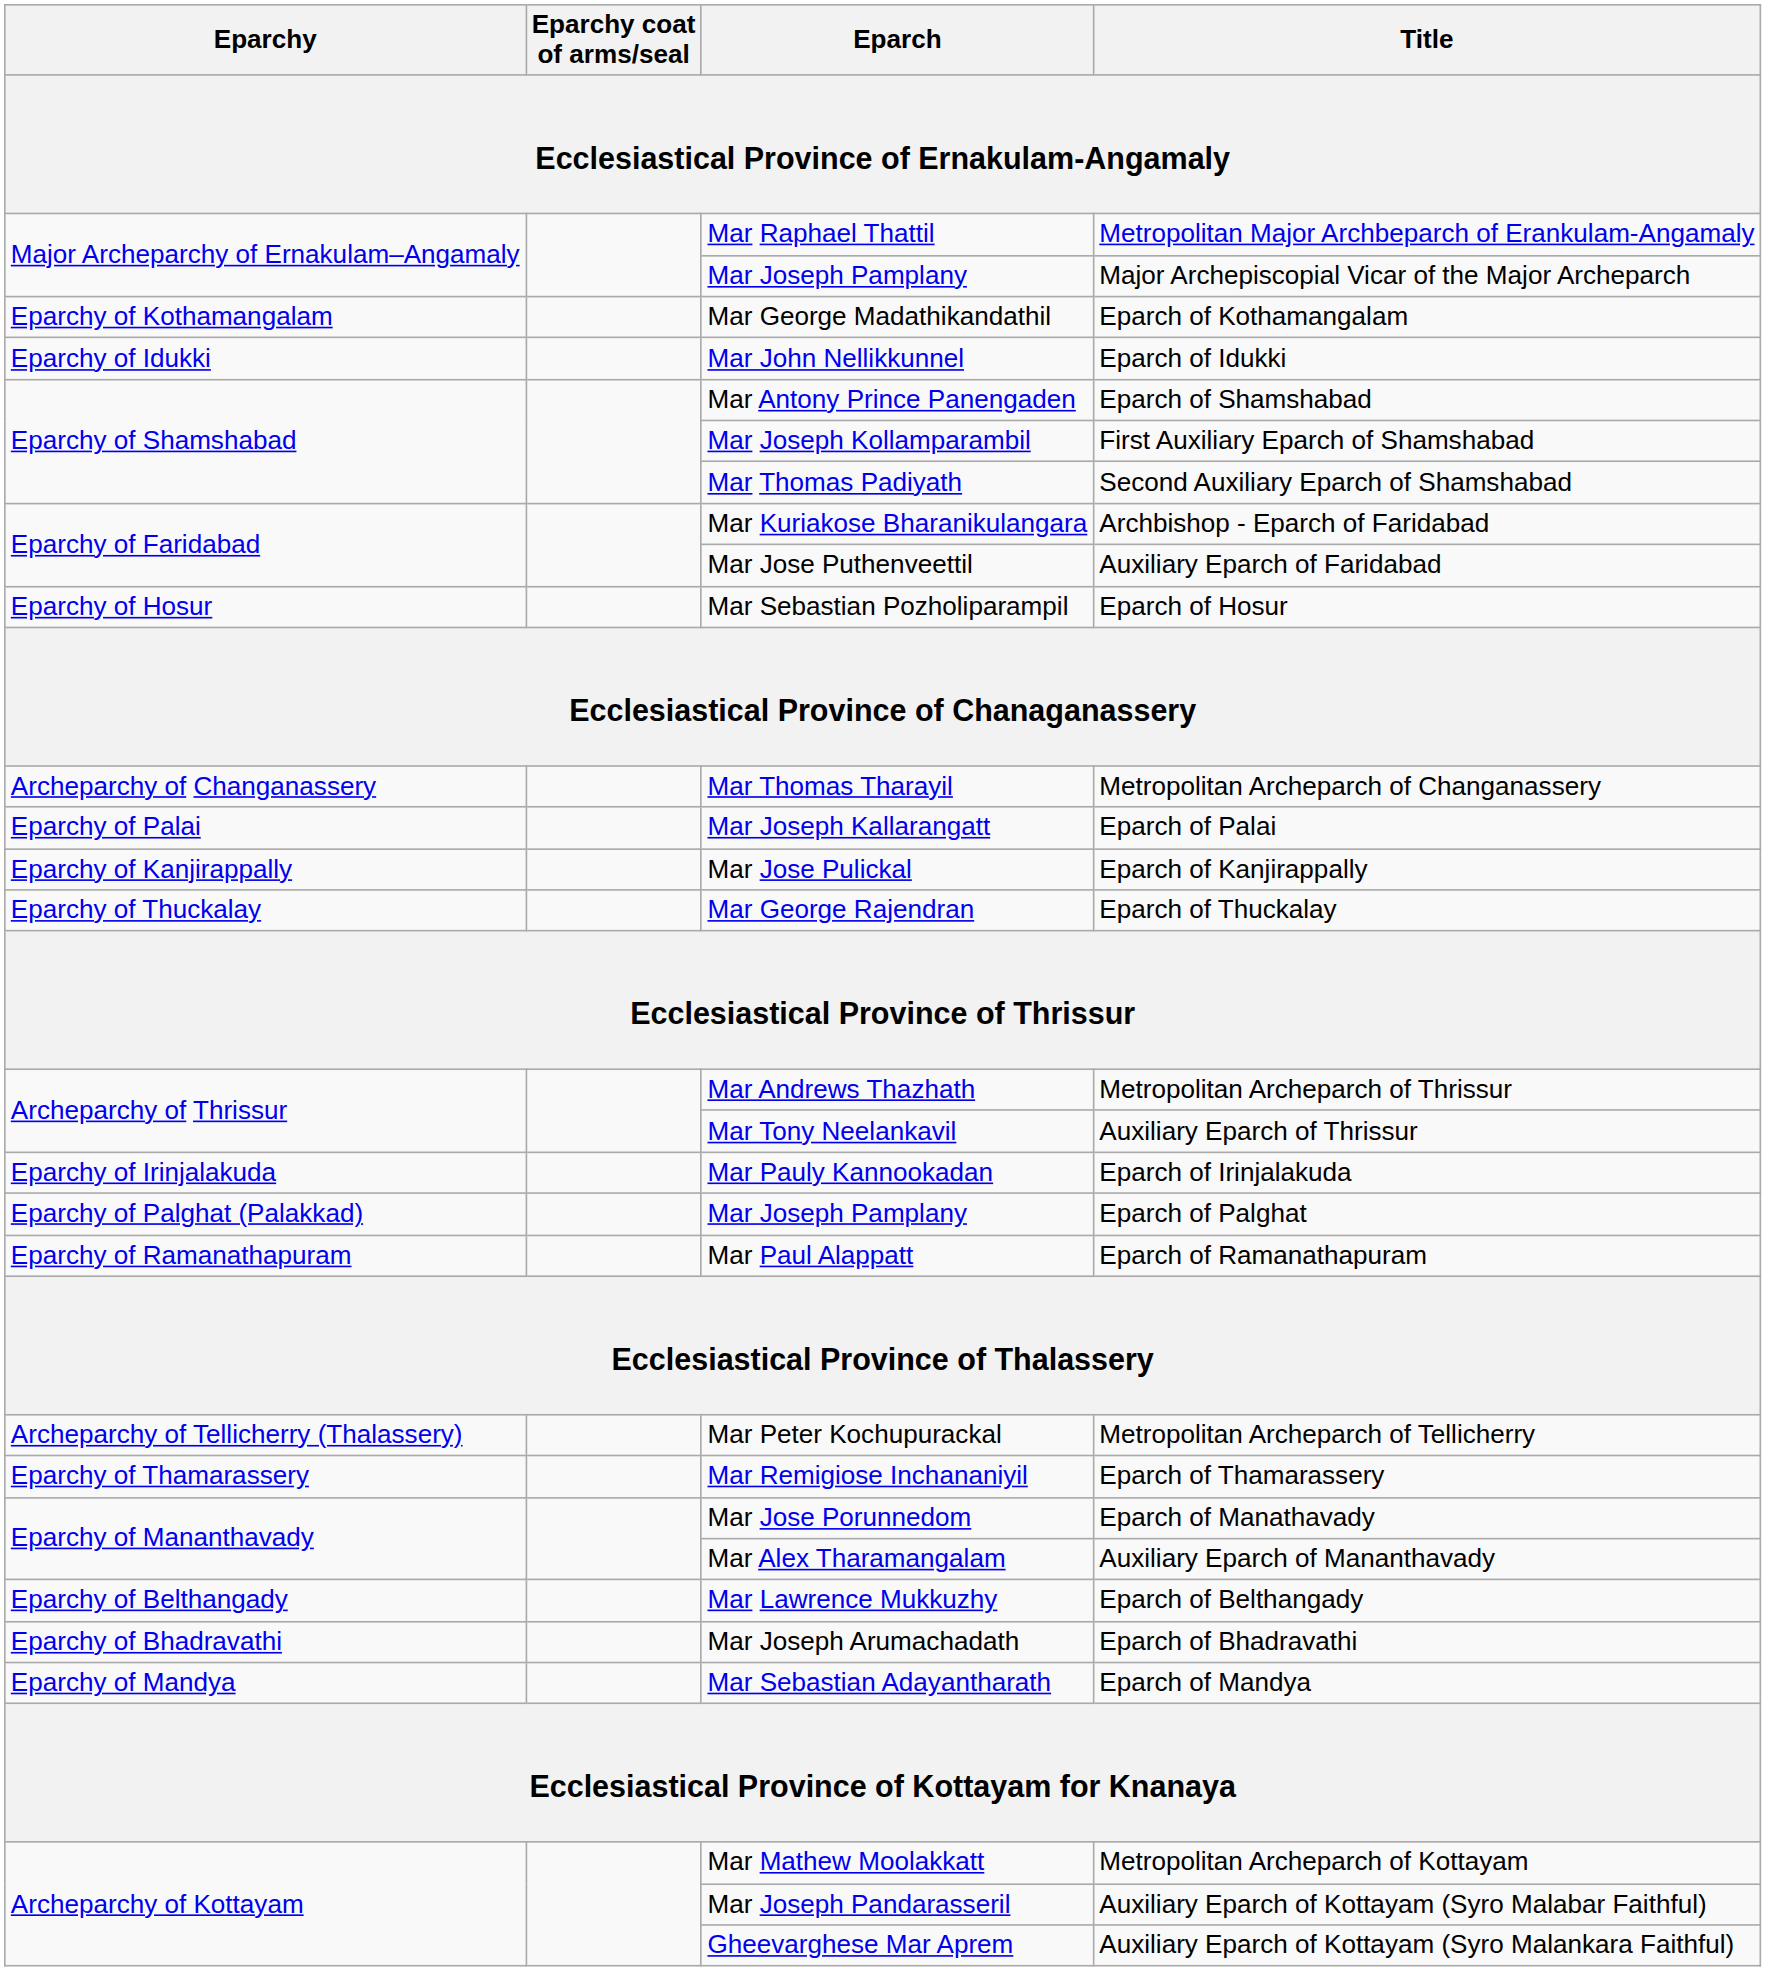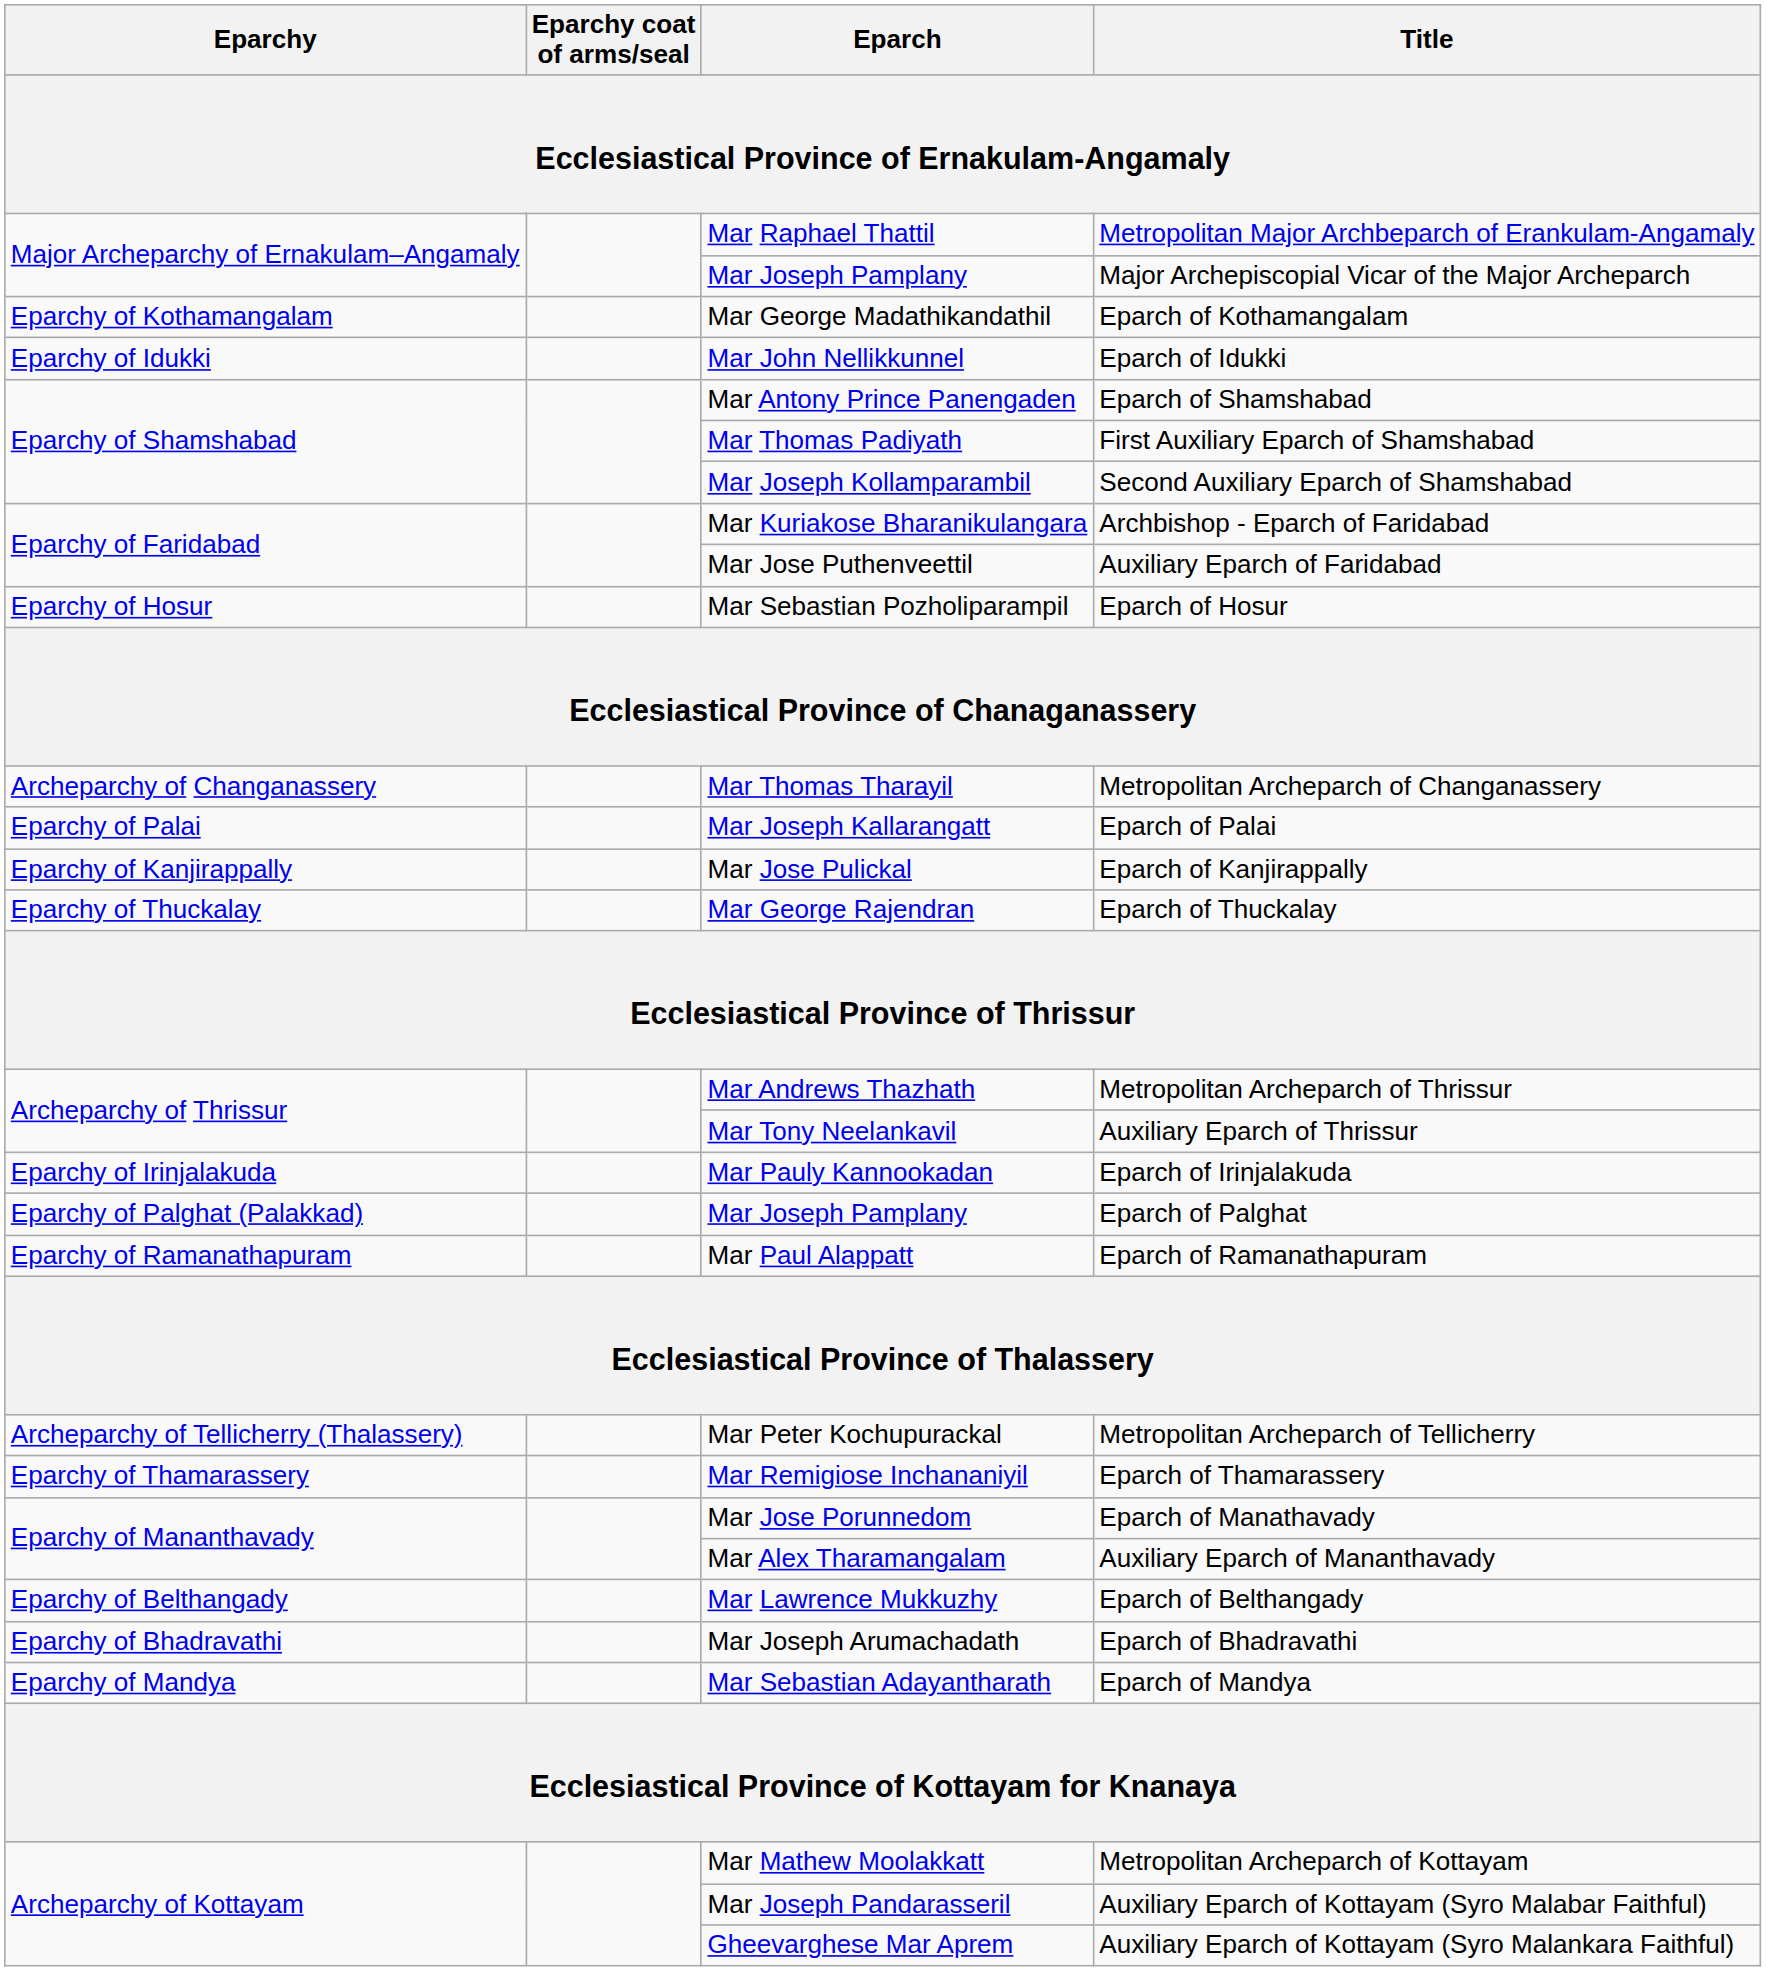(869, 440) Mar Joseph Kollamparambil -> (835, 440) Mar Thomas Padiyath
(835, 482) Mar Thomas Padiyath -> (869, 482) Mar Joseph Kollamparambil
